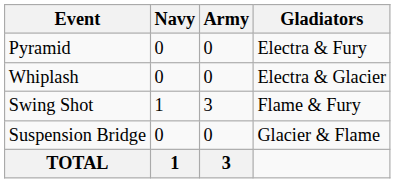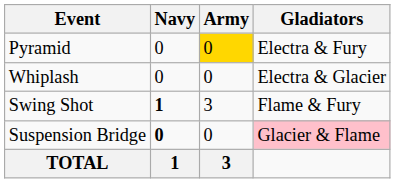(208, 47) no background -> (208, 47) gold background
(159, 105) normal -> (159, 105) bold
(159, 134) normal -> (159, 134) bold
(319, 134) no background -> (319, 134) pink background
